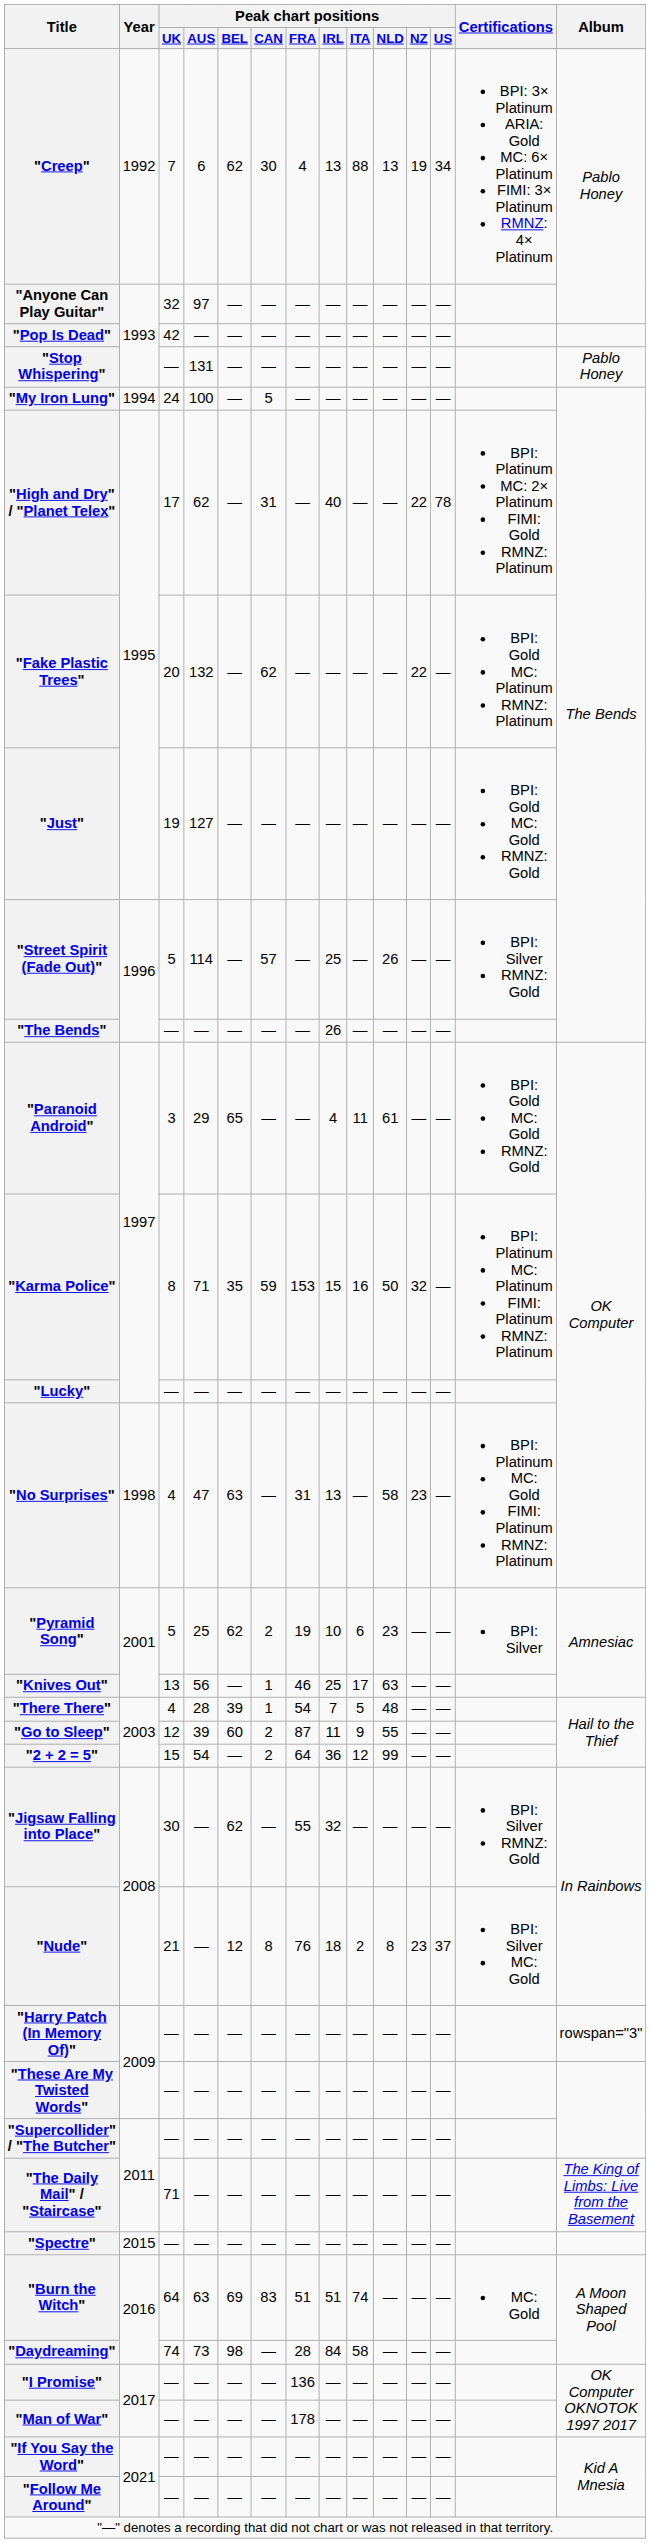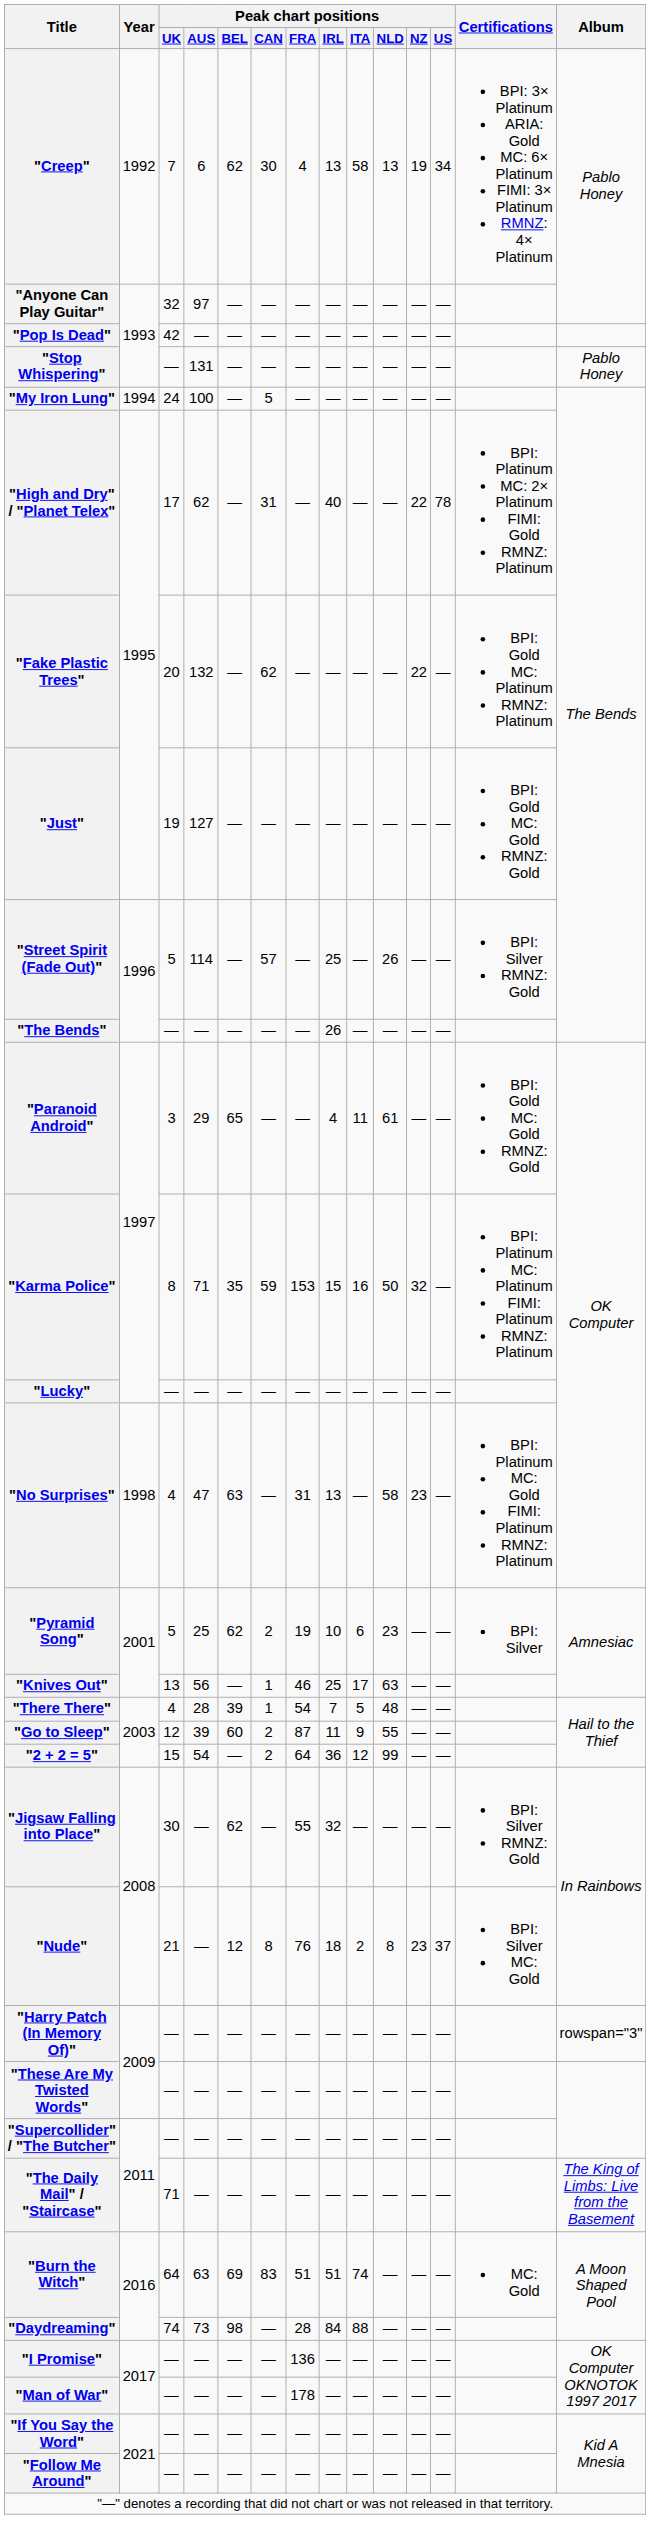(360, 166) 88 -> (360, 166) 58
- row: (62, 2243)
(360, 2352) 58 -> (360, 2328) 88
